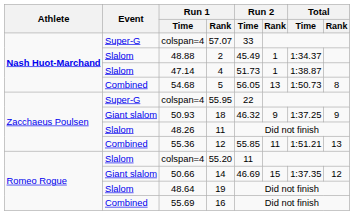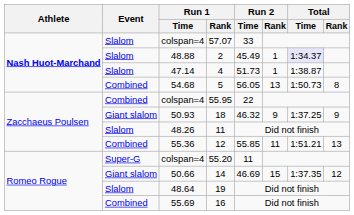(123, 41) Super-G -> (119, 41) Slalom
(306, 56) no background -> (306, 56) lavender background
(123, 100) Super-G -> (126, 100) Combined
(119, 159) Slalom -> (123, 159) Super-G
